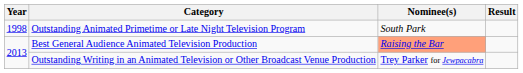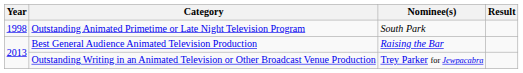(412, 44) lightsalmon background -> (412, 44) no background
